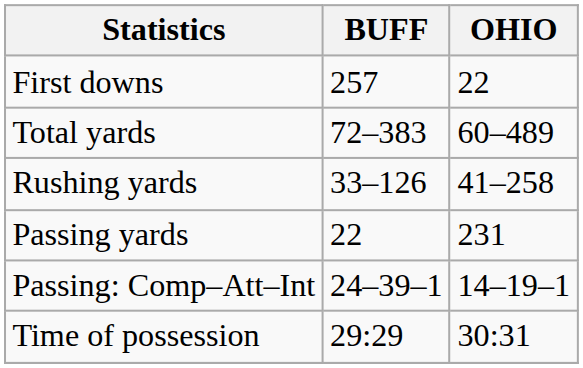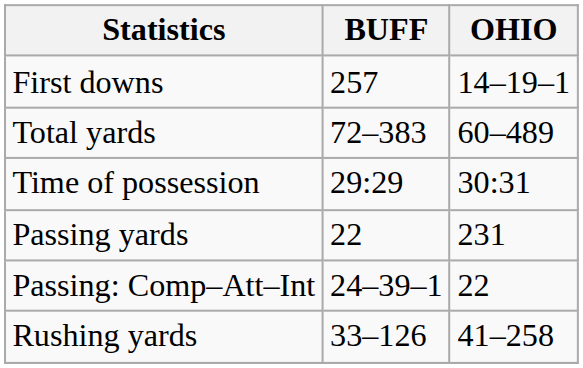(474, 81) 22 -> (514, 81) 14–19–1
rows swapped: (105, 183) <-> (136, 336)
(514, 285) 14–19–1 -> (474, 285) 22
